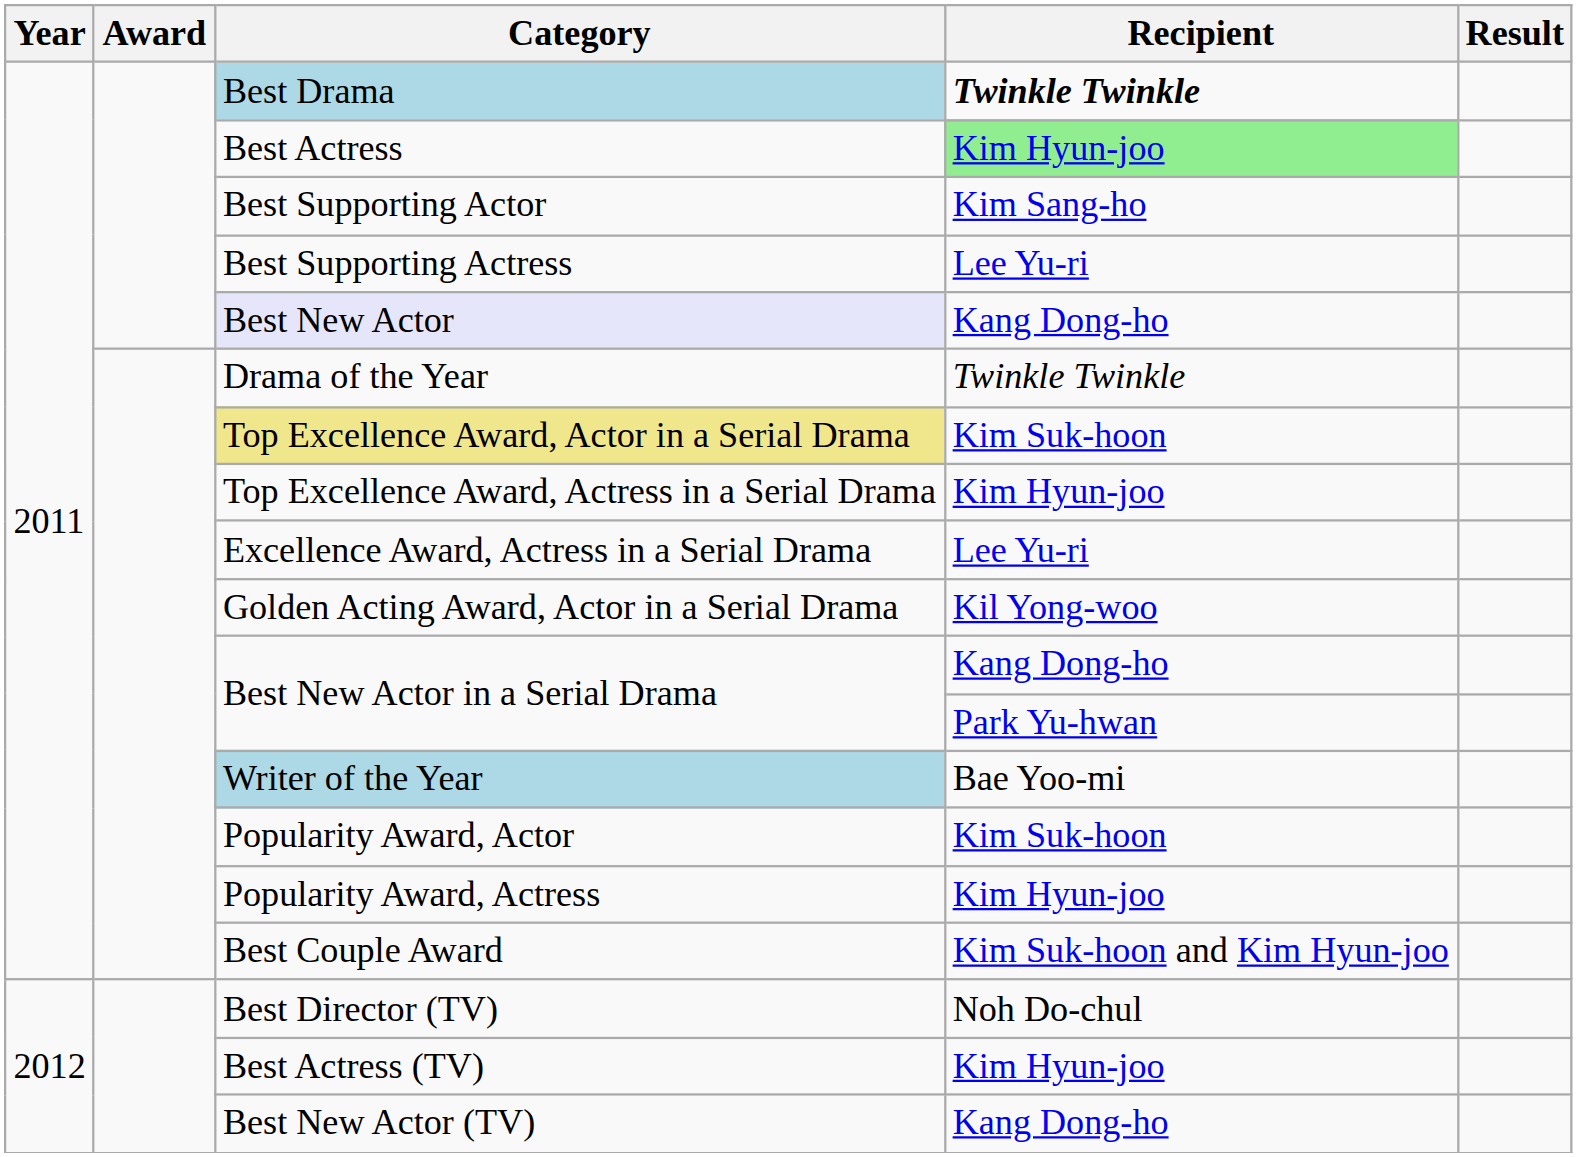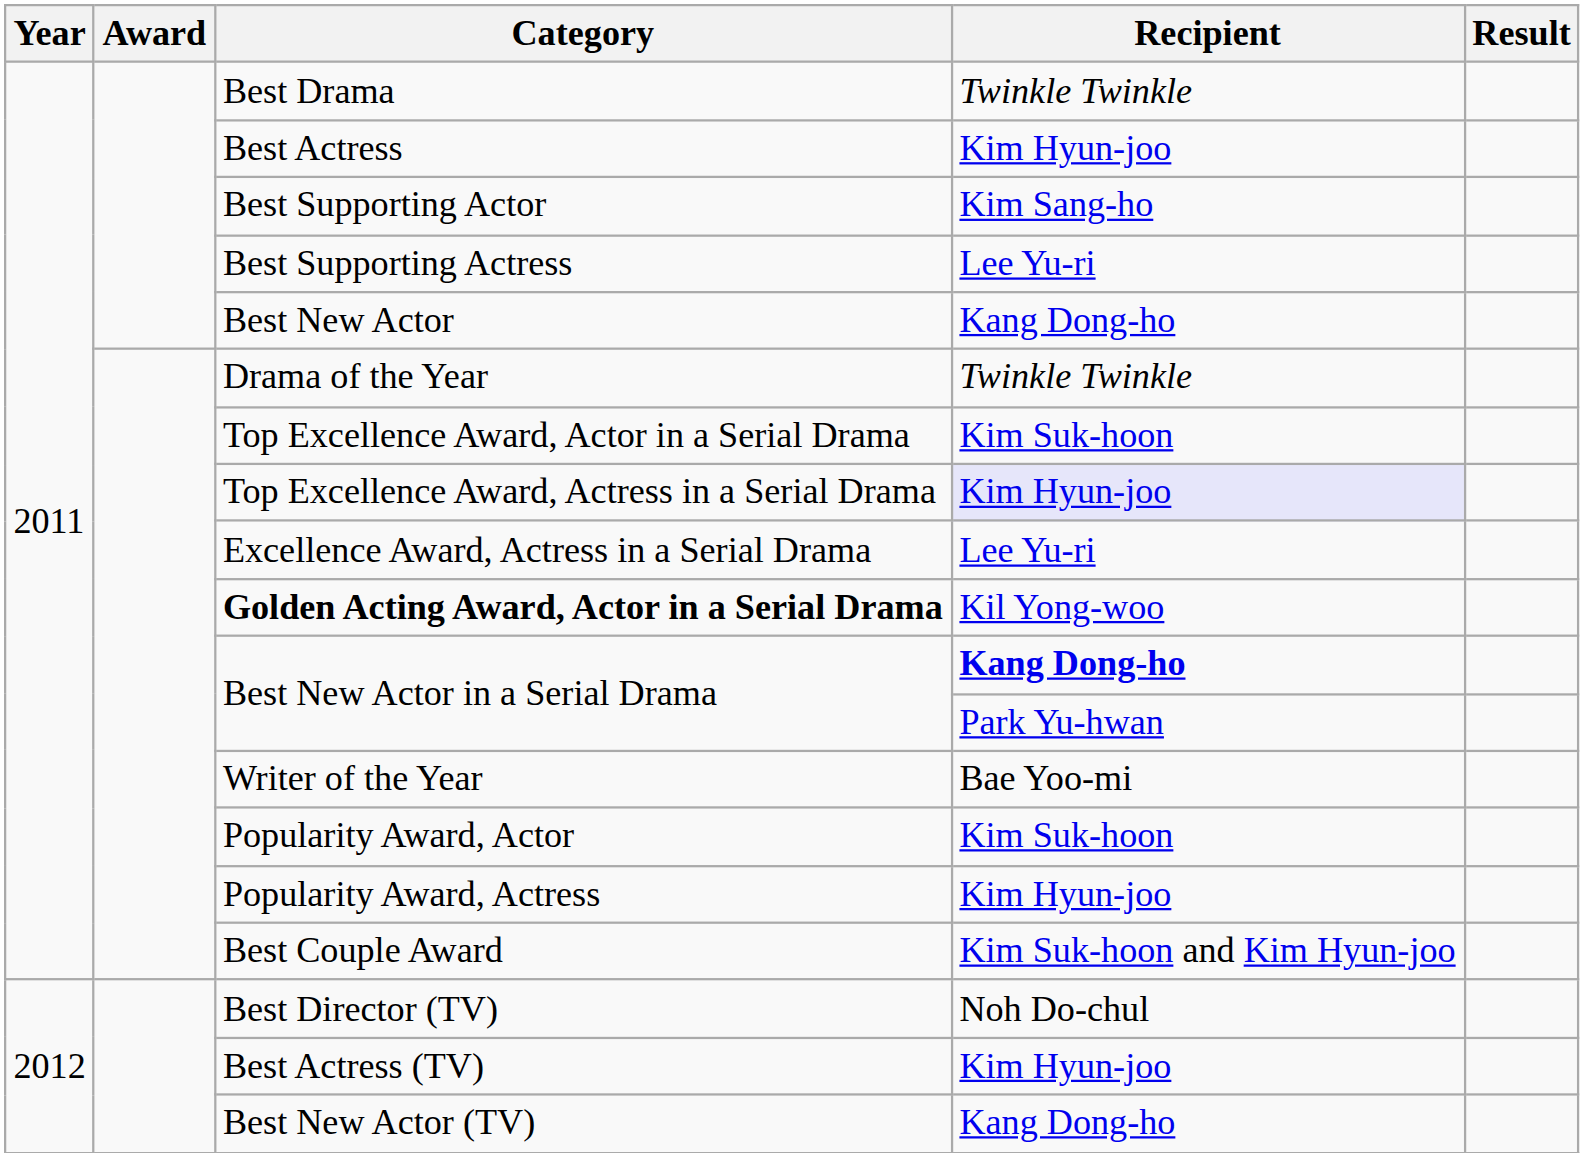(309, 90) lightblue background -> (309, 90) no background
(1076, 90) bold -> (1076, 90) normal
(1059, 147) lightgreen background -> (1065, 147) no background
(338, 319) lavender background -> (338, 319) no background
(566, 434) khaki background -> (566, 434) no background
(1059, 491) no background -> (1065, 491) lavender background
(561, 606) normal -> (583, 606) bold
(1061, 663) normal -> (1072, 663) bold
(353, 778) lightblue background -> (353, 778) no background
